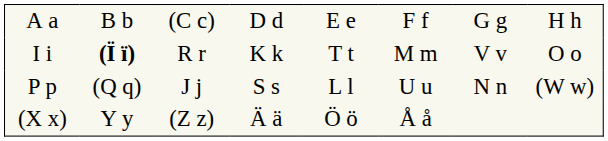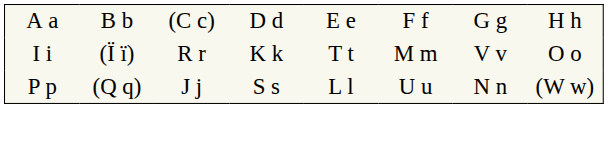(117, 53) bold -> (117, 53) normal
- row: (42, 119)
